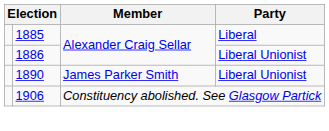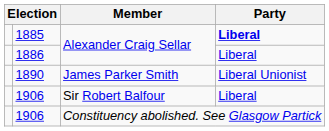(237, 34) normal -> (239, 34) bold
(262, 55) Liberal Unionist -> (237, 55) Liberal
+ row: (30, 95)
